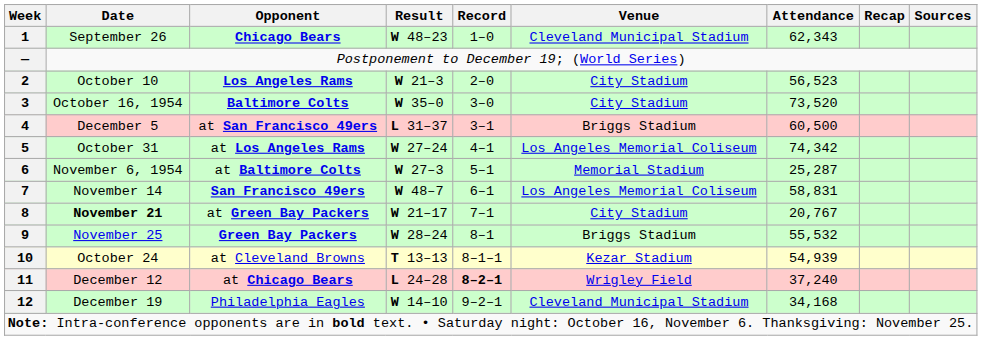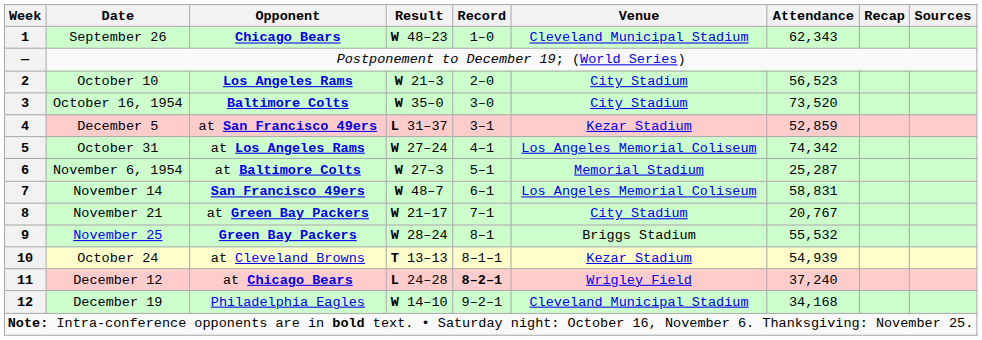(639, 126) Briggs Stadium -> (639, 126) Kezar Stadium
(813, 126) 60,500 -> (813, 126) 52,859
(118, 214) bold -> (118, 214) normal
